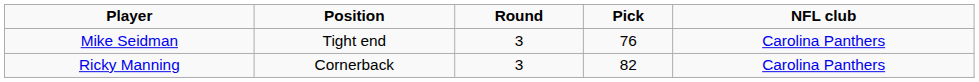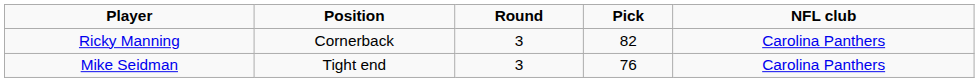rows swapped: (129, 41) <-> (129, 65)
